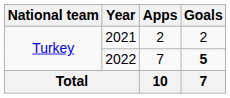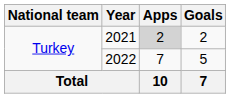(160, 37) no background -> (160, 37) lightgrey background
(203, 59) bold -> (203, 59) normal
